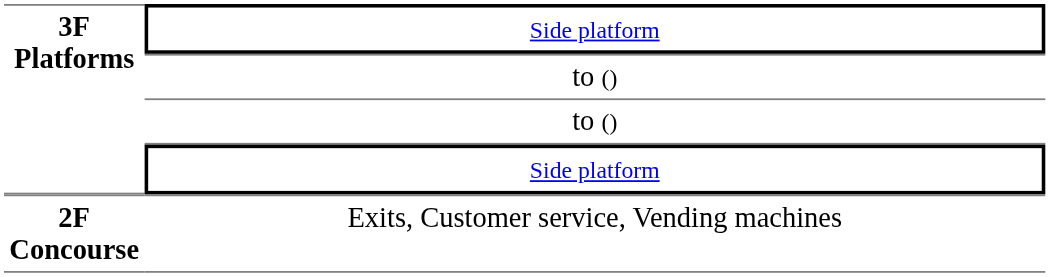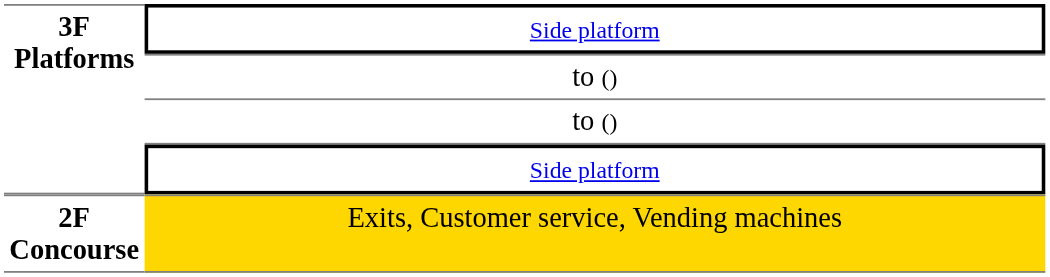(595, 217) no background -> (595, 217) gold background
